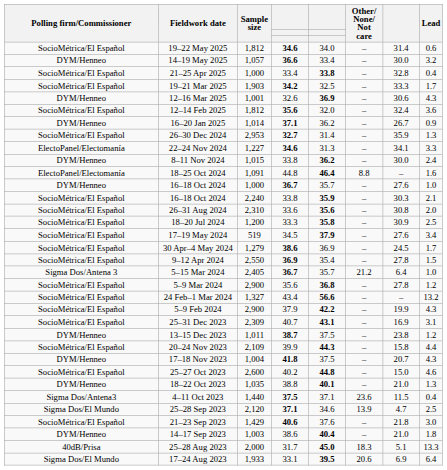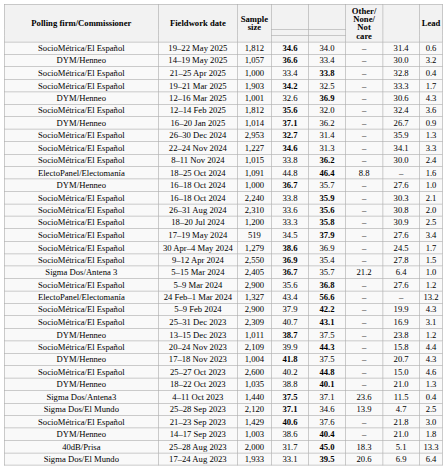(81, 148) ElectoPanel/Electomanía -> (81, 148) SocioMétrica/El Español
(81, 161) DYM/Henneo -> (81, 161) SocioMétrica/El Español
(401, 285) 27.8 -> (401, 285) 27.6
(81, 298) SocioMétrica/El Español -> (81, 298) ElectoPanel/Electomanía
